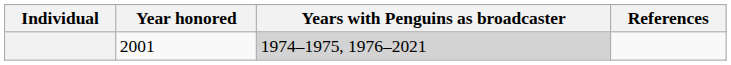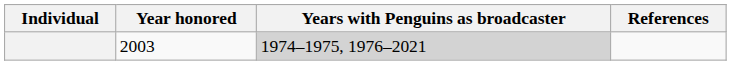(137, 45) 2001 -> (137, 45) 2003
